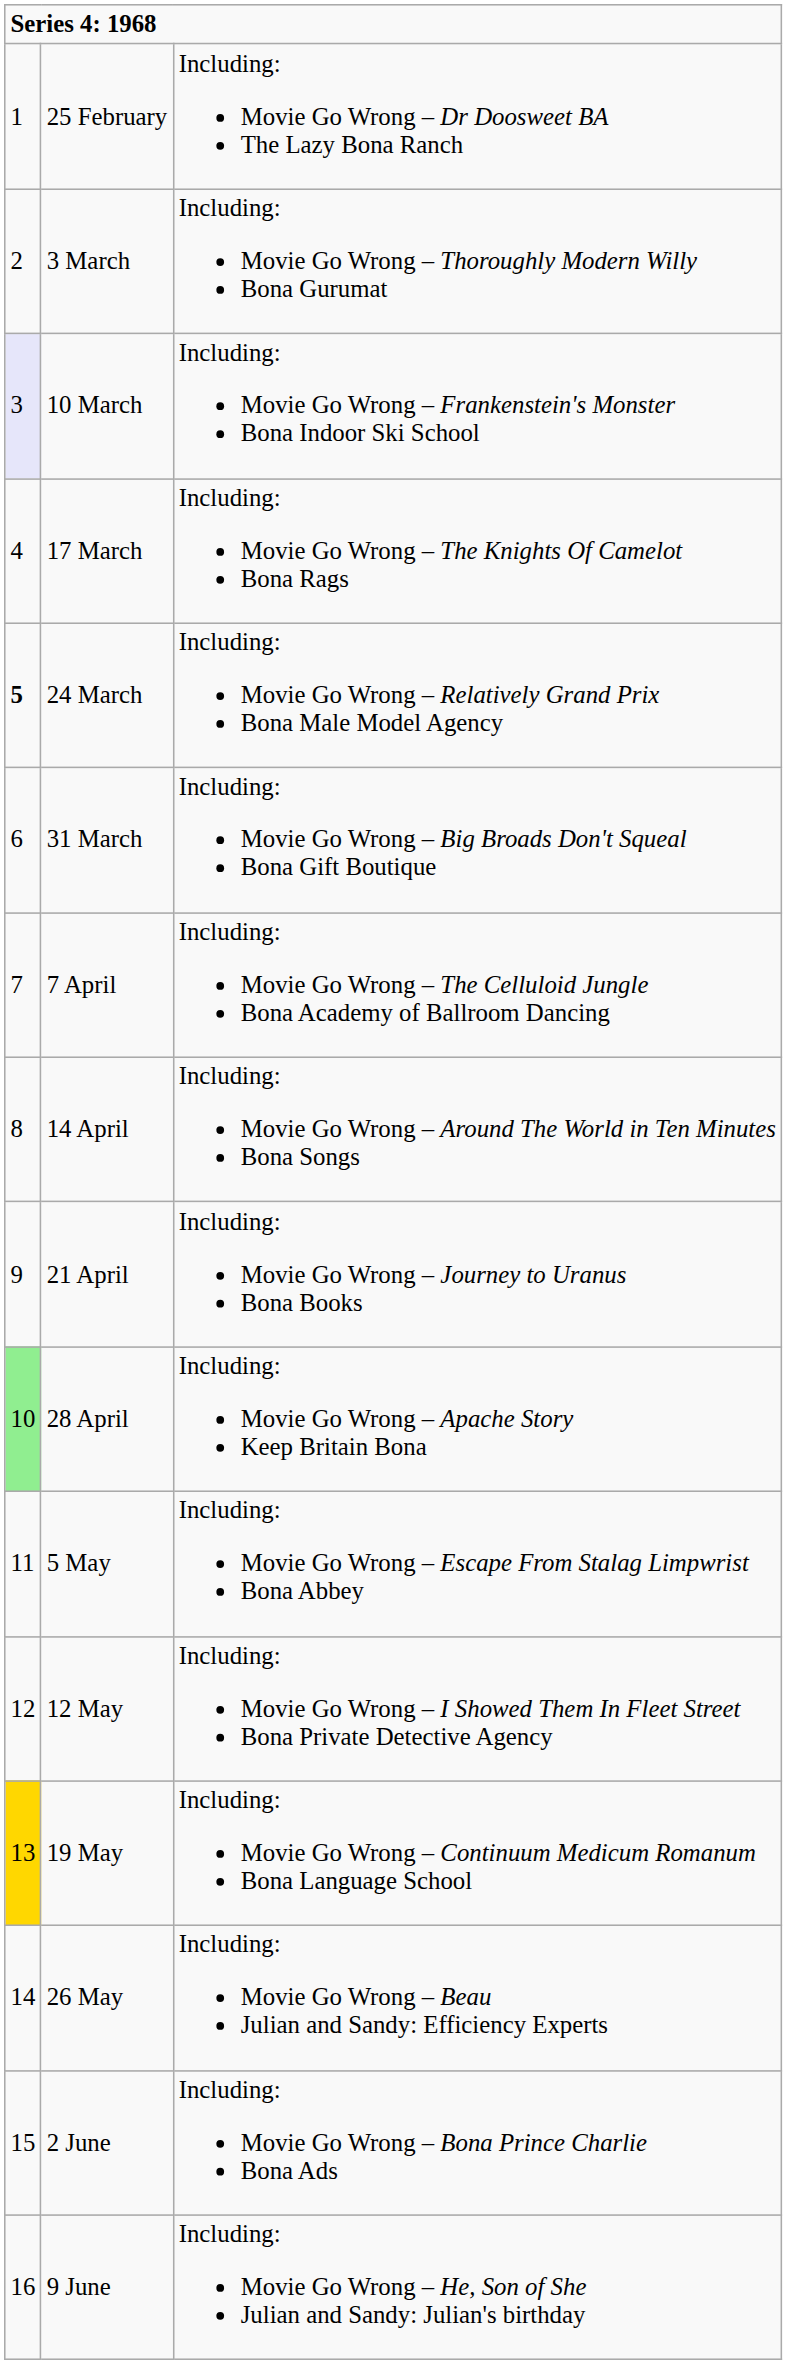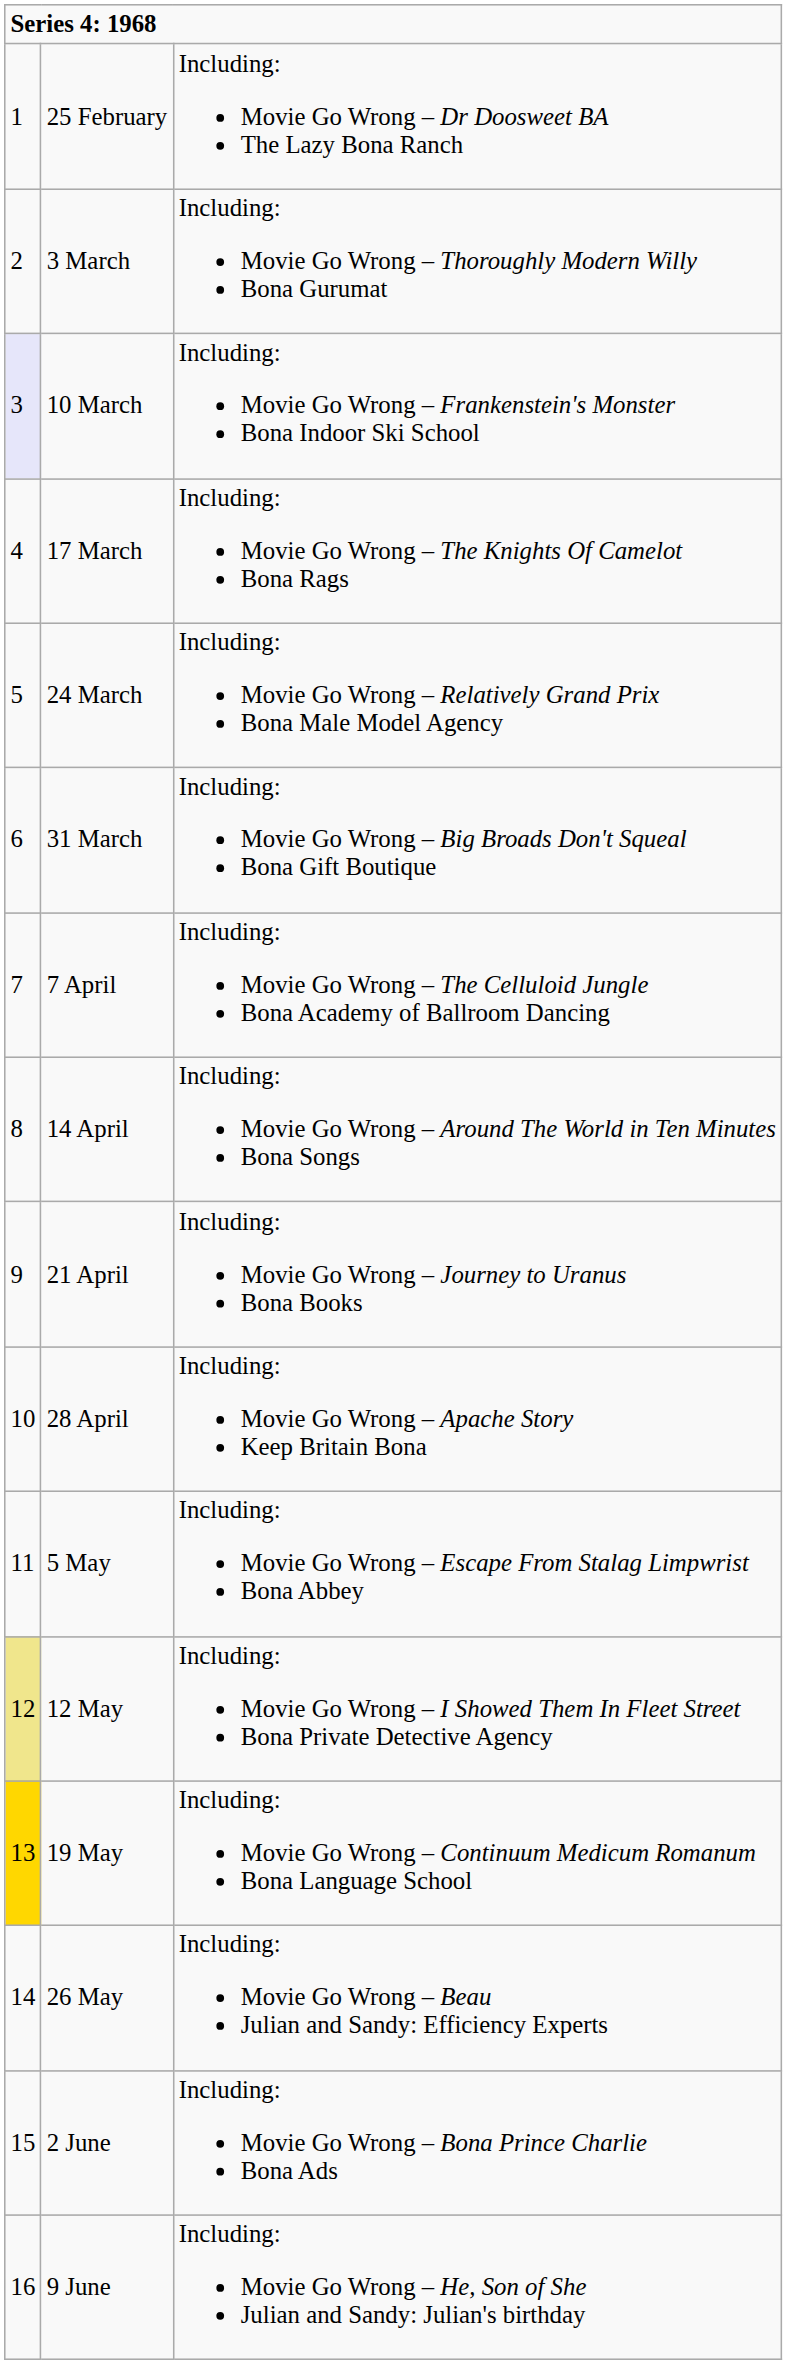(17, 695) bold -> (17, 695) normal
(23, 1418) lightgreen background -> (23, 1418) no background
(23, 1708) no background -> (23, 1708) khaki background
